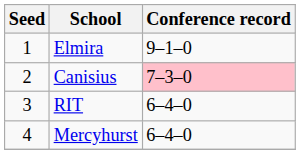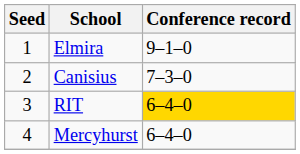(169, 76) pink background -> (169, 76) no background
(169, 105) no background -> (169, 105) gold background
